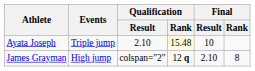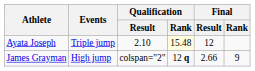(209, 43) 10 -> (209, 43) 12
(209, 58) 2.10 -> (209, 58) 2.66
(237, 58) 8 -> (237, 58) 9
